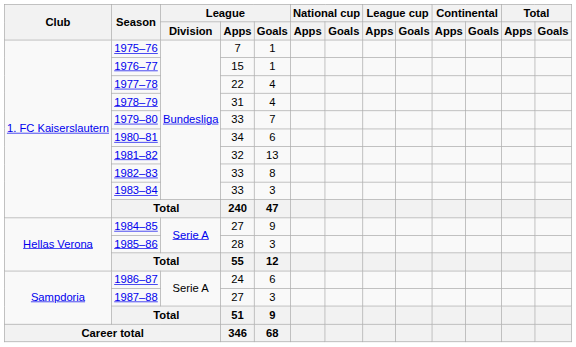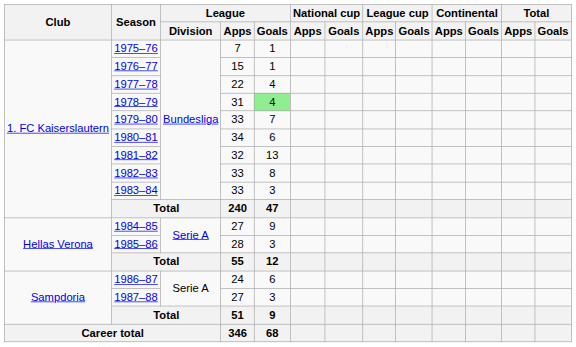(272, 102) no background -> (272, 102) lightgreen background
